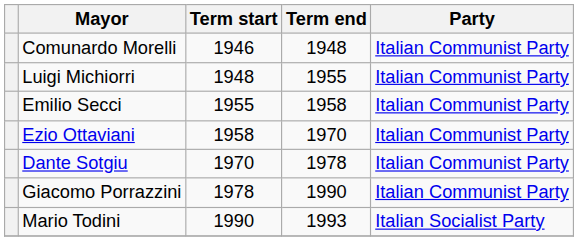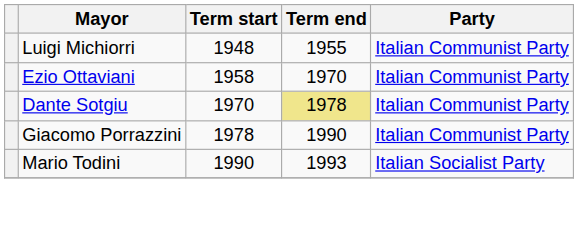- row: (99, 47)
- row: (72, 105)
(326, 163) no background -> (326, 105) khaki background
